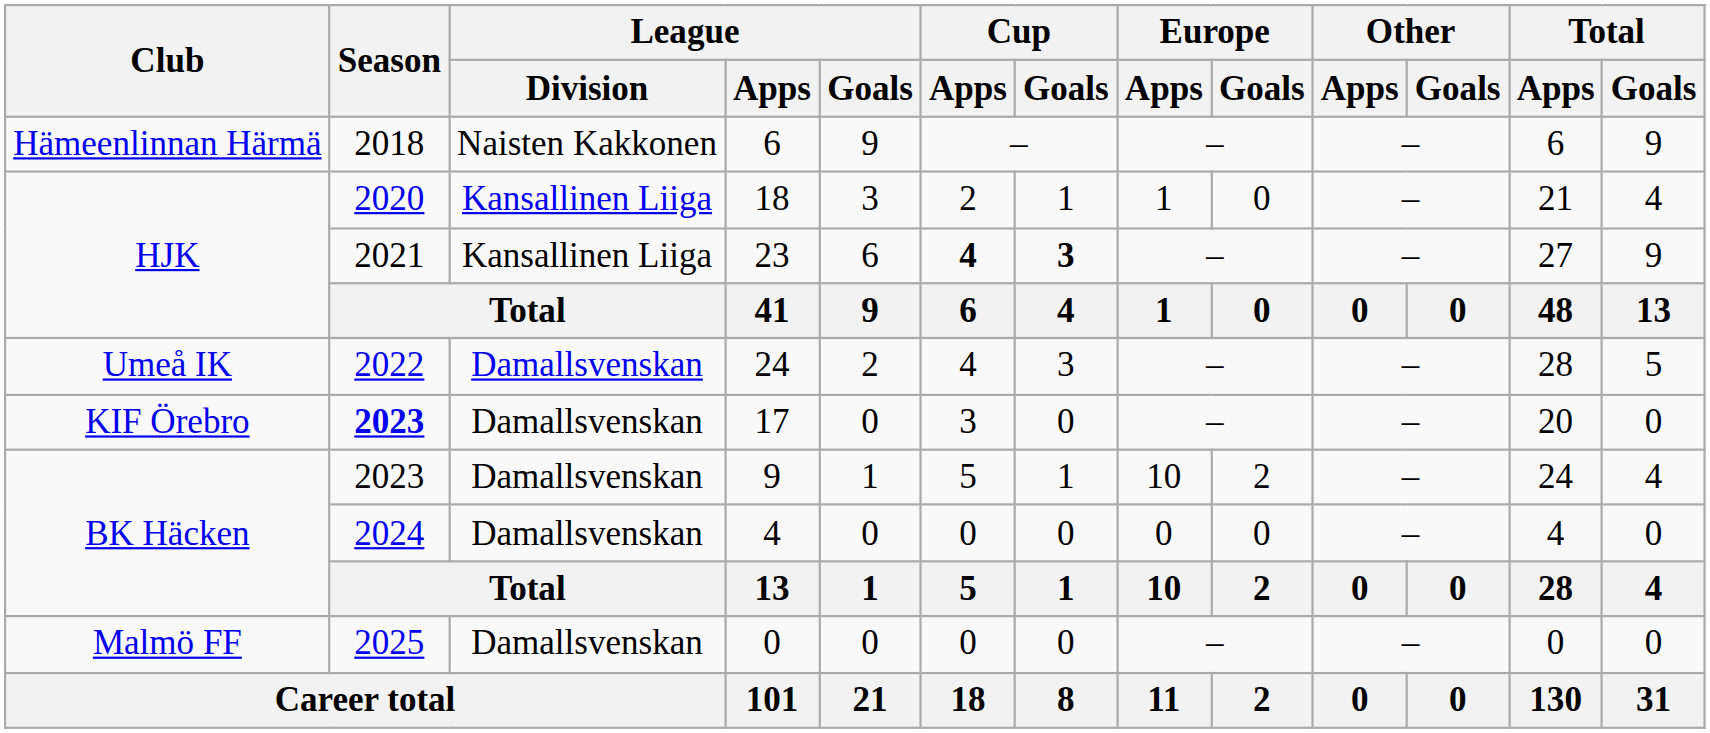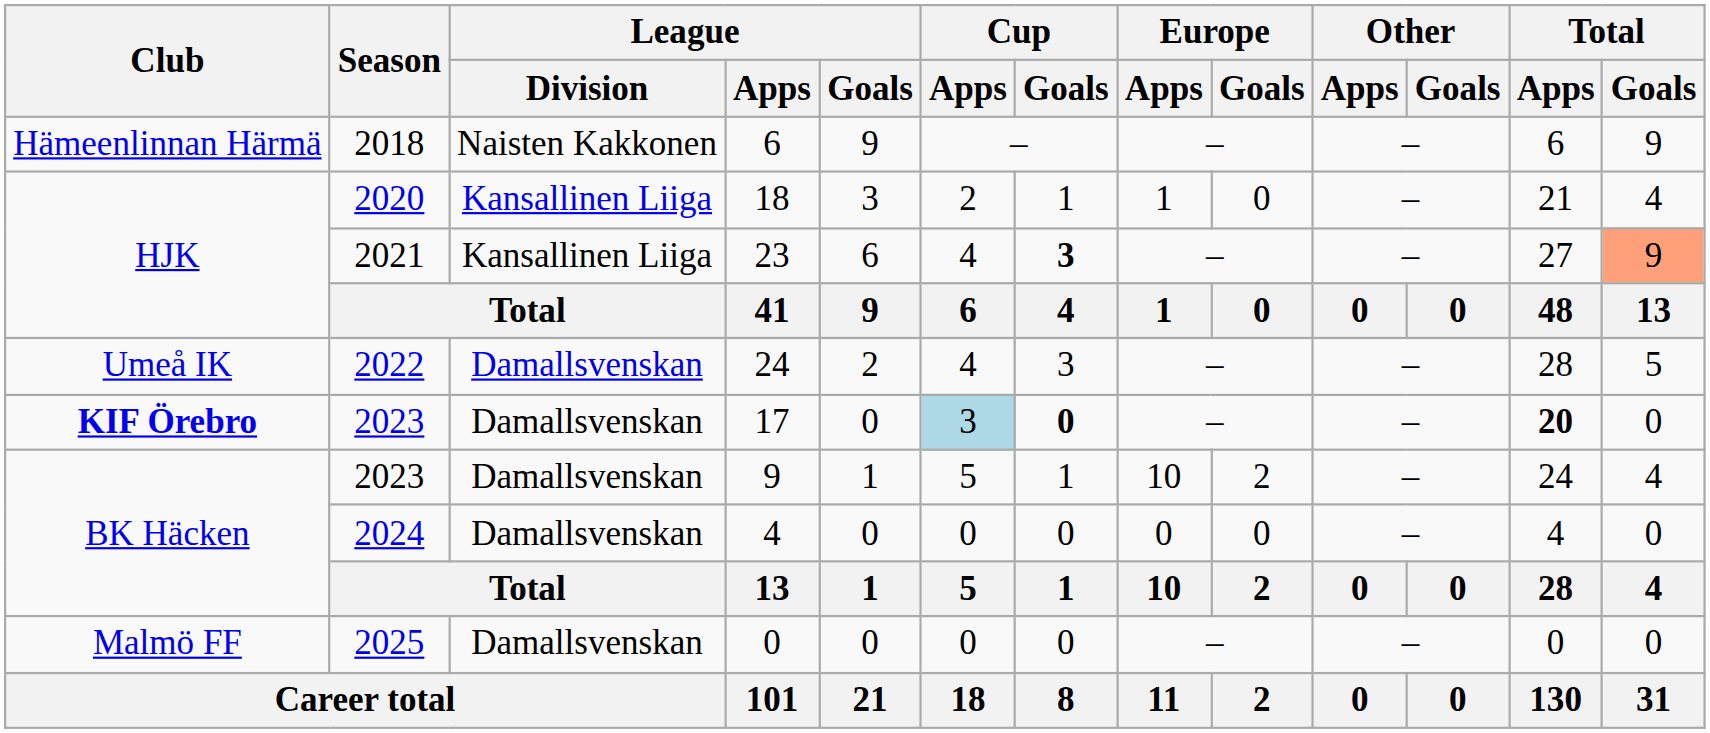(968, 254) bold -> (968, 254) normal
(1654, 254) no background -> (1654, 254) lightsalmon background
(167, 421) normal -> (167, 421) bold
(389, 421) bold -> (389, 421) normal
(968, 421) no background -> (968, 421) lightblue background
(1066, 421) normal -> (1066, 421) bold
(1556, 421) normal -> (1556, 421) bold
